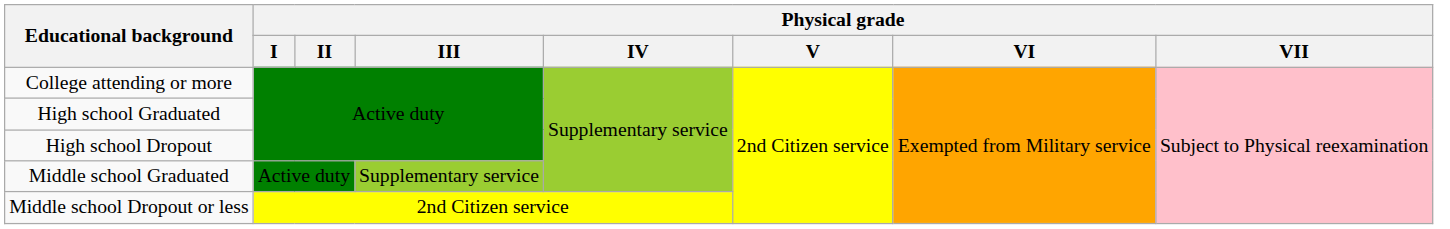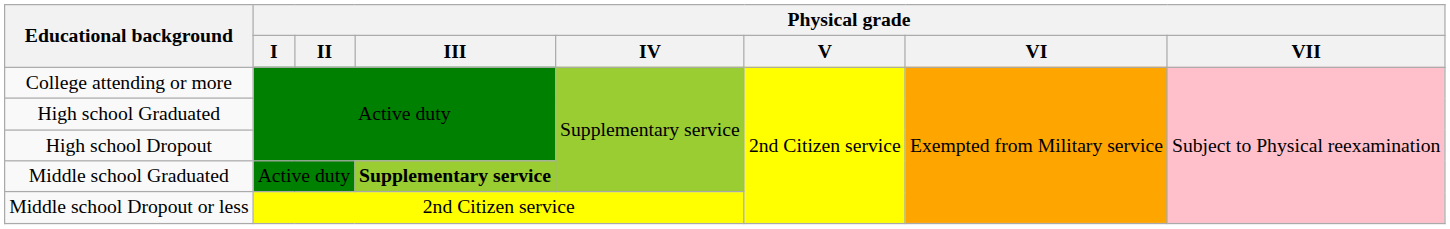(449, 176) normal -> (455, 176) bold
